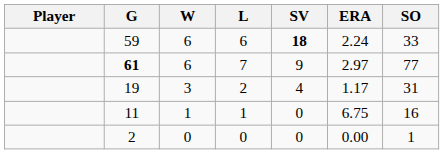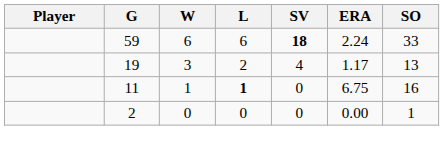- row: (132, 64)
(411, 88) 31 -> (411, 64) 13
(243, 112) normal -> (243, 88) bold
